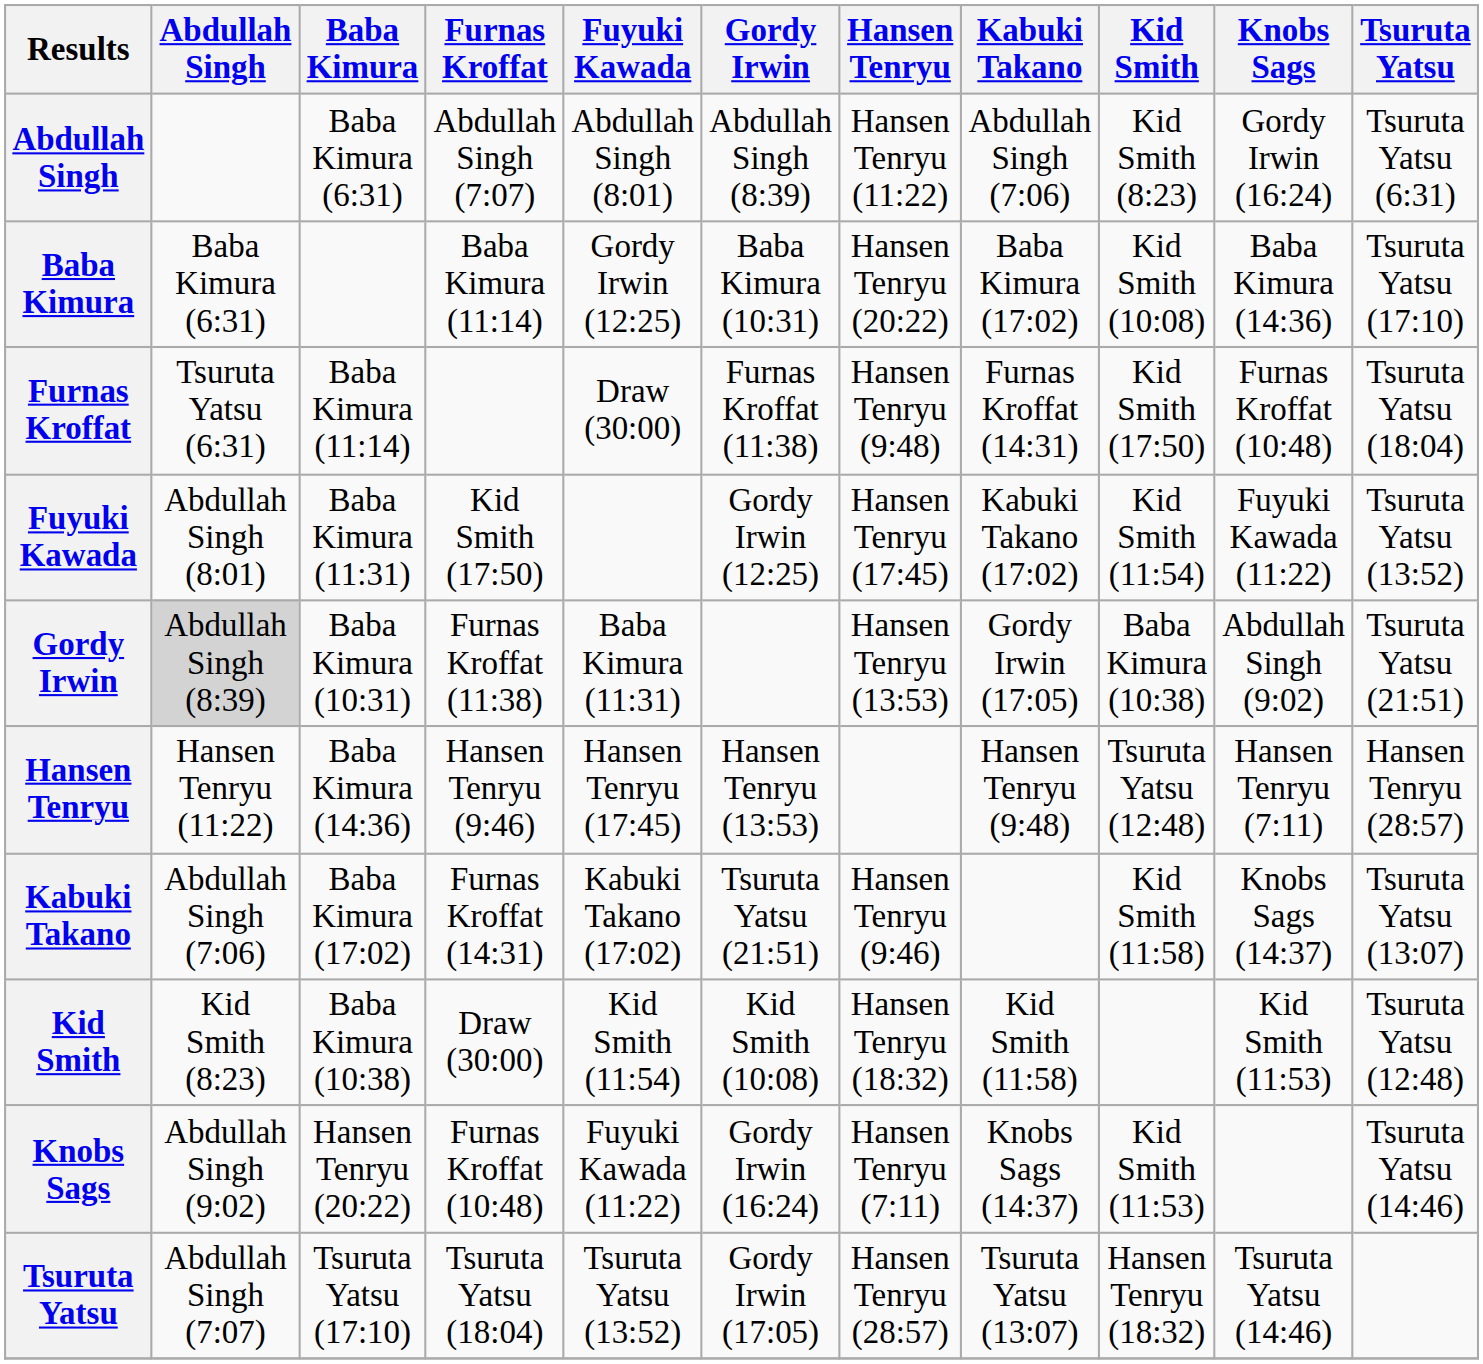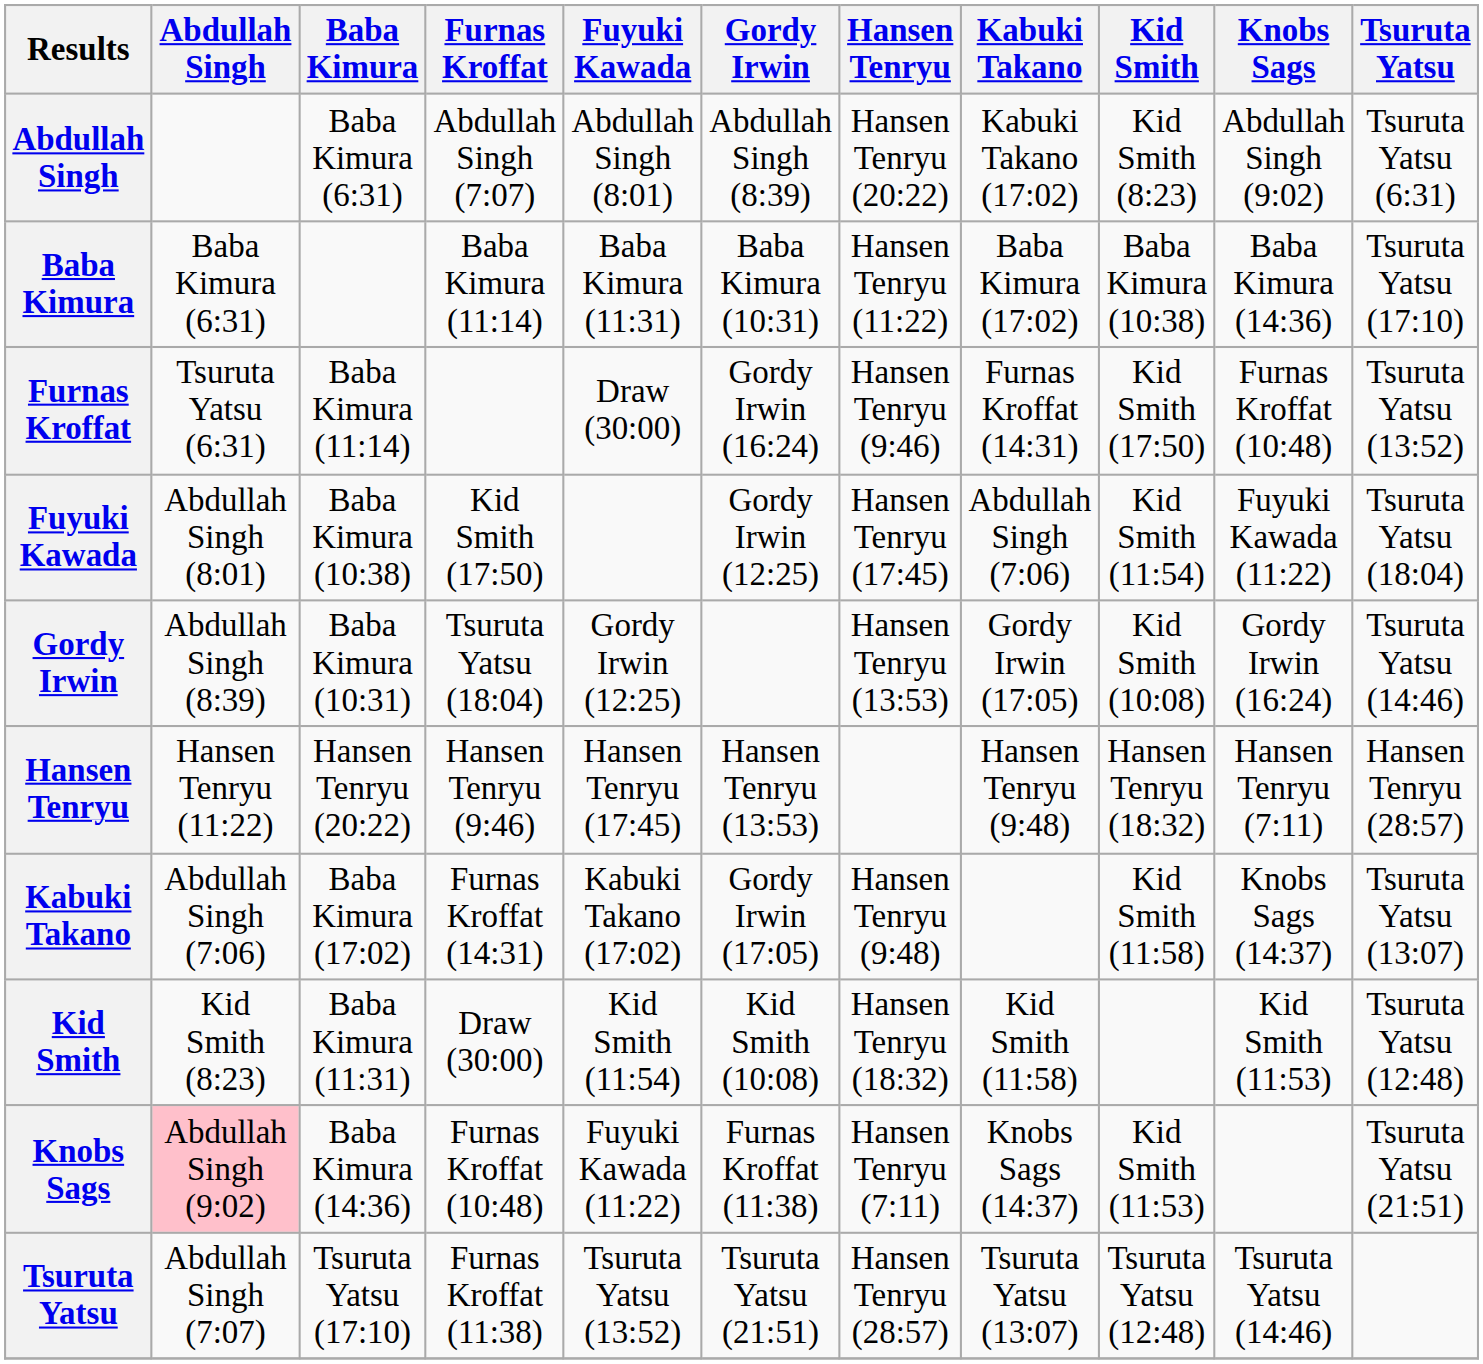(900, 157) Hansen Tenryu (11:22) -> (900, 157) Hansen Tenryu (20:22)
(1030, 157) Abdullah Singh (7:06) -> (1030, 157) Kabuki Takano (17:02)
(1284, 157) Gordy Irwin (16:24) -> (1284, 157) Abdullah Singh (9:02)
(633, 283) Gordy Irwin (12:25) -> (633, 283) Baba Kimura (11:31)
(900, 283) Hansen Tenryu (20:22) -> (900, 283) Hansen Tenryu (11:22)
(1157, 283) Kid Smith (10:08) -> (1157, 283) Baba Kimura (10:38)
(771, 409) Furnas Kroffat (11:38) -> (771, 409) Gordy Irwin (16:24)
(900, 409) Hansen Tenryu (9:48) -> (900, 409) Hansen Tenryu (9:46)
(1415, 409) Tsuruta Yatsu (18:04) -> (1415, 409) Tsuruta Yatsu (13:52)
(362, 536) Baba Kimura (11:31) -> (362, 536) Baba Kimura (10:38)
(1030, 536) Kabuki Takano (17:02) -> (1030, 536) Abdullah Singh (7:06)
(1415, 536) Tsuruta Yatsu (13:52) -> (1415, 536) Tsuruta Yatsu (18:04)
(225, 662) lightgrey background -> (225, 662) no background
(495, 662) Furnas Kroffat (11:38) -> (495, 662) Tsuruta Yatsu (18:04)
(633, 662) Baba Kimura (11:31) -> (633, 662) Gordy Irwin (12:25)
(1157, 662) Baba Kimura (10:38) -> (1157, 662) Kid Smith (10:08)
(1284, 662) Abdullah Singh (9:02) -> (1284, 662) Gordy Irwin (16:24)
(1415, 662) Tsuruta Yatsu (21:51) -> (1415, 662) Tsuruta Yatsu (14:46)
(362, 789) Baba Kimura (14:36) -> (362, 789) Hansen Tenryu (20:22)
(1157, 789) Tsuruta Yatsu (12:48) -> (1157, 789) Hansen Tenryu (18:32)
(771, 915) Tsuruta Yatsu (21:51) -> (771, 915) Gordy Irwin (17:05)
(900, 915) Hansen Tenryu (9:46) -> (900, 915) Hansen Tenryu (9:48)
(362, 1042) Baba Kimura (10:38) -> (362, 1042) Baba Kimura (11:31)
(225, 1168) no background -> (225, 1168) pink background
(362, 1168) Hansen Tenryu (20:22) -> (362, 1168) Baba Kimura (14:36)
(771, 1168) Gordy Irwin (16:24) -> (771, 1168) Furnas Kroffat (11:38)
(1415, 1168) Tsuruta Yatsu (14:46) -> (1415, 1168) Tsuruta Yatsu (21:51)
(495, 1294) Tsuruta Yatsu (18:04) -> (495, 1294) Furnas Kroffat (11:38)
(771, 1294) Gordy Irwin (17:05) -> (771, 1294) Tsuruta Yatsu (21:51)
(1157, 1294) Hansen Tenryu (18:32) -> (1157, 1294) Tsuruta Yatsu (12:48)
